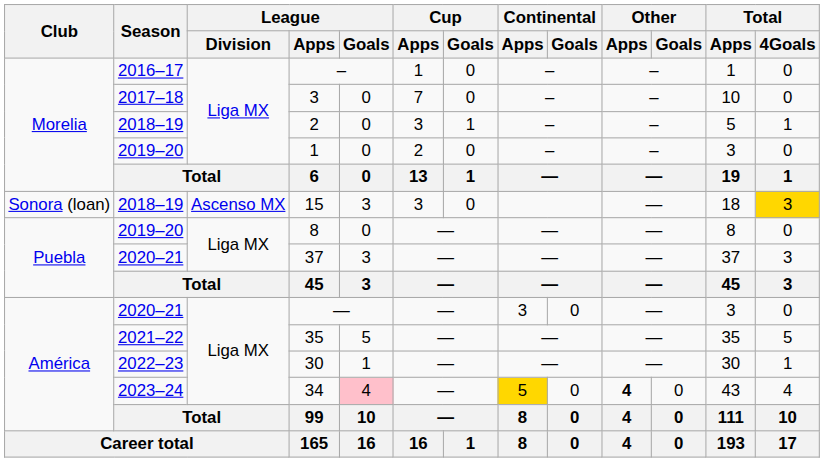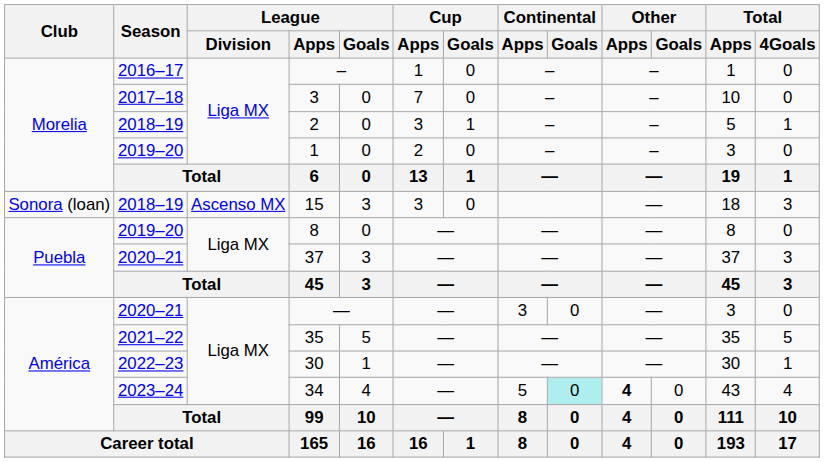(788, 204) gold background -> (788, 204) no background
(366, 390) pink background -> (366, 390) no background
(523, 390) gold background -> (523, 390) no background
(575, 390) no background -> (575, 390) paleturquoise background
